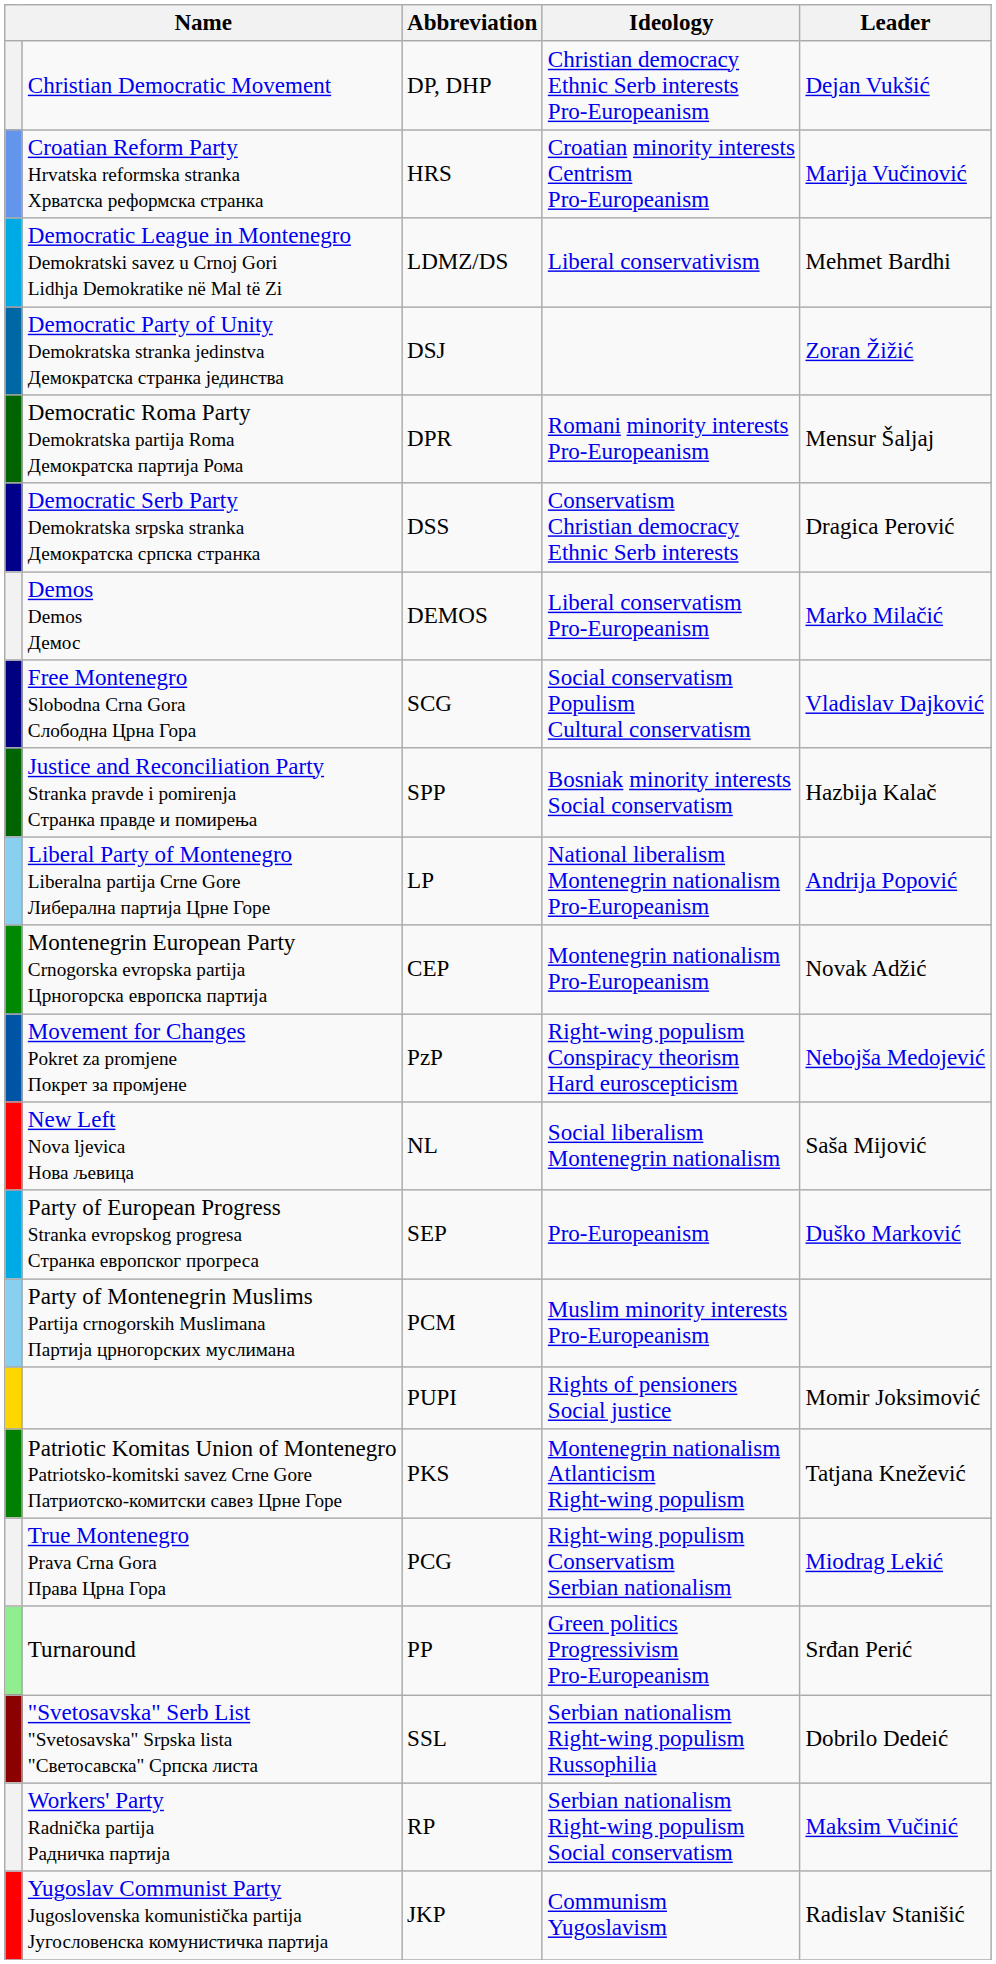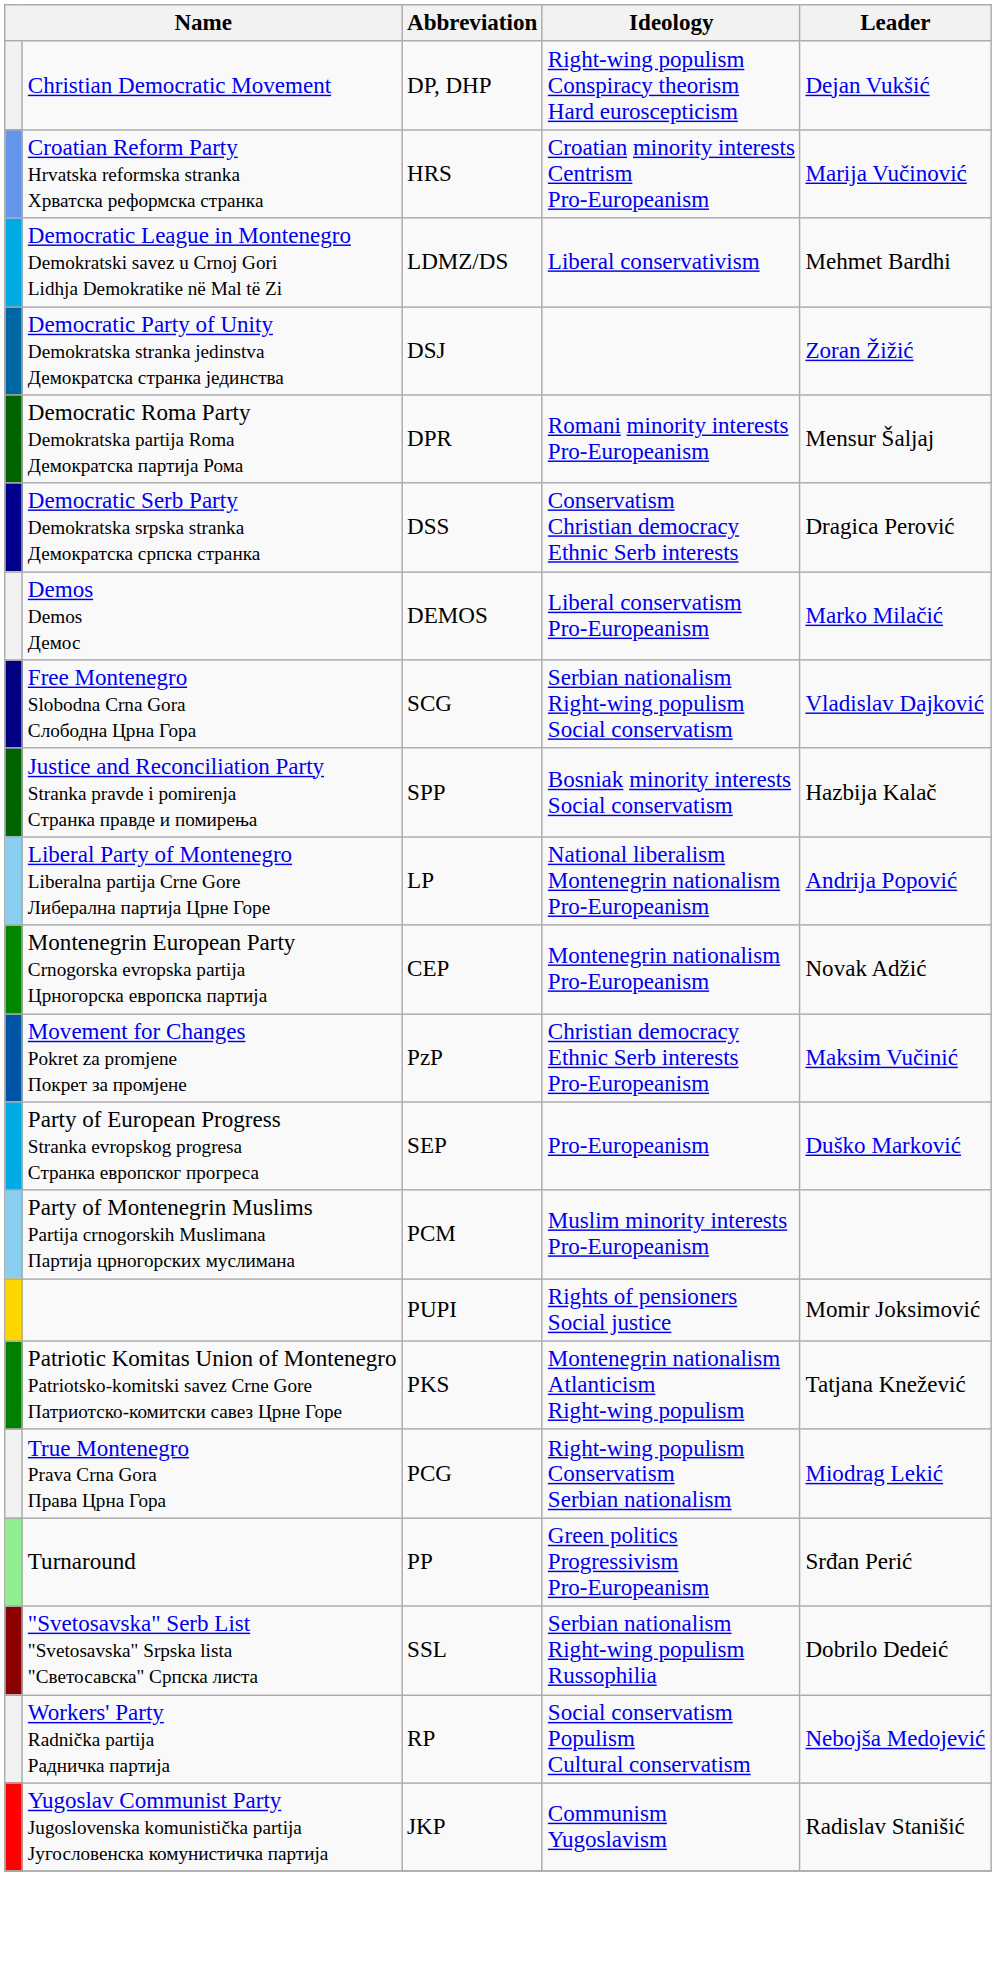(643, 85) Christian democracy Ethnic Serb interests Pro-Europeanism -> (646, 85) Right-wing populism Conspiracy theorism Hard euroscepticism
(649, 703) Social conservatism Populism Cultural conservatism -> (646, 703) Serbian nationalism Right-wing populism Social conservatism
(646, 1057) Right-wing populism Conspiracy theorism Hard euroscepticism -> (643, 1057) Christian democracy Ethnic Serb interests Pro-Europeanism
(895, 1057) Nebojša Medojević -> (882, 1057) Maksim Vučinić
- row: (81, 1145)
(646, 1826) Serbian nationalism Right-wing populism Social conservatism -> (649, 1738) Social conservatism Populism Cultural conservatism
(882, 1826) Maksim Vučinić -> (895, 1738) Nebojša Medojević
